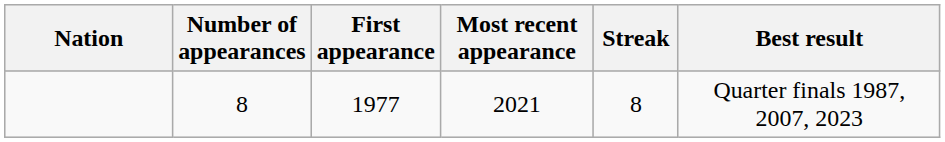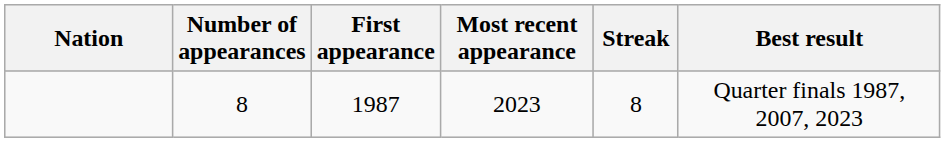(376, 103) 1977 -> (376, 103) 1987
(517, 103) 2021 -> (517, 103) 2023
